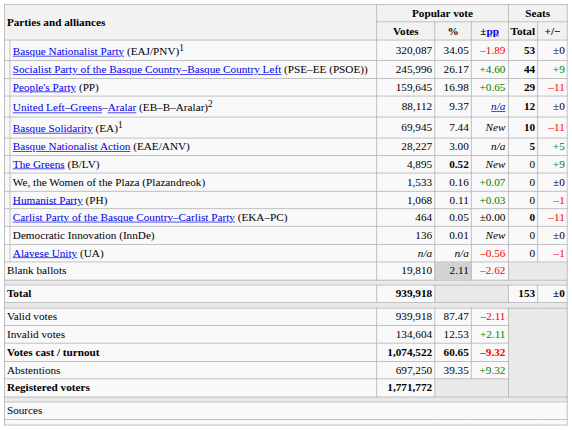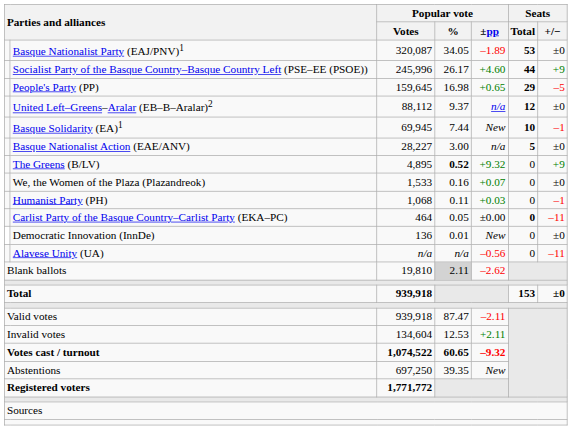(557, 87) –11 -> (559, 87) –5
(557, 127) –11 -> (559, 127) –1
(559, 146) +5 -> (559, 146) ±0
(495, 164) New -> (492, 164) +9.32
(559, 253) –1 -> (557, 253) –11
(492, 370) +9.32 -> (495, 370) New
